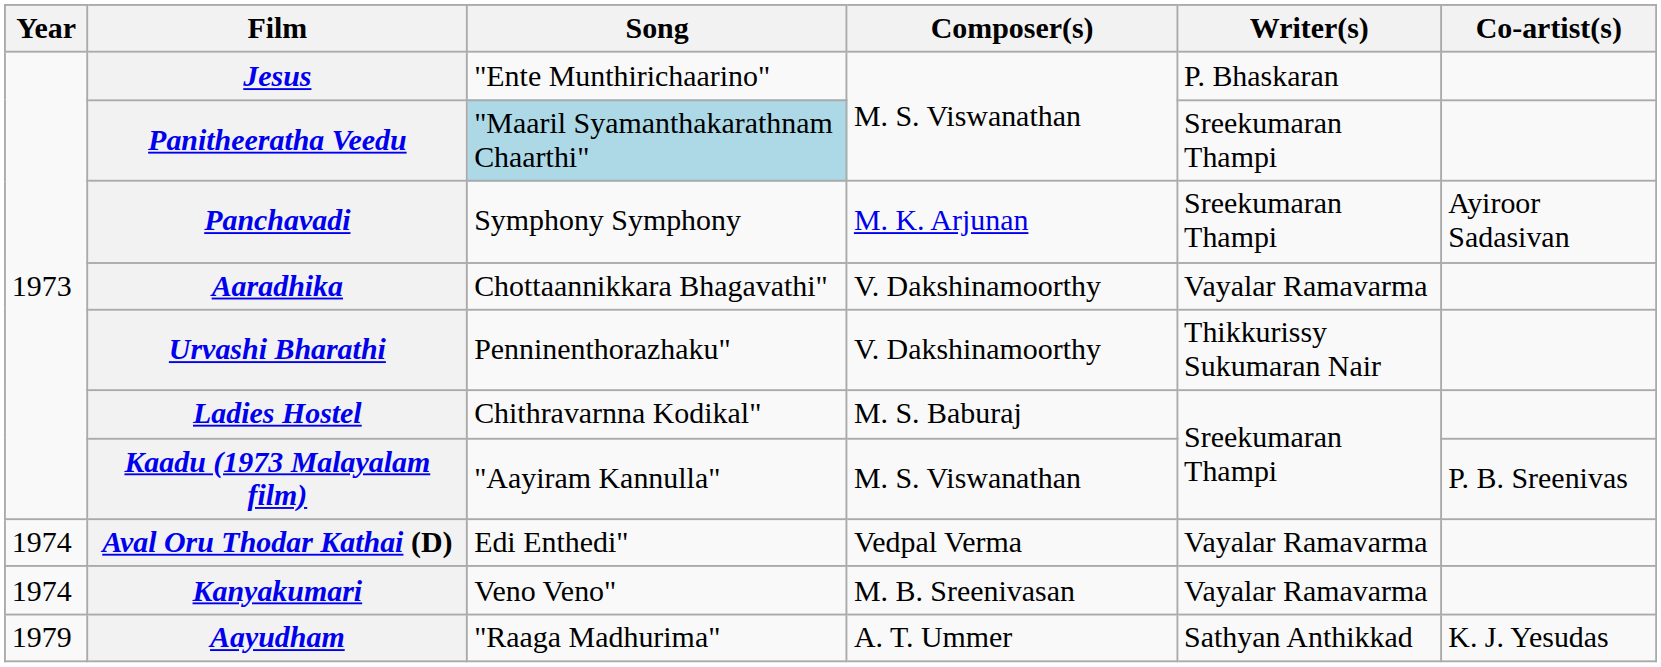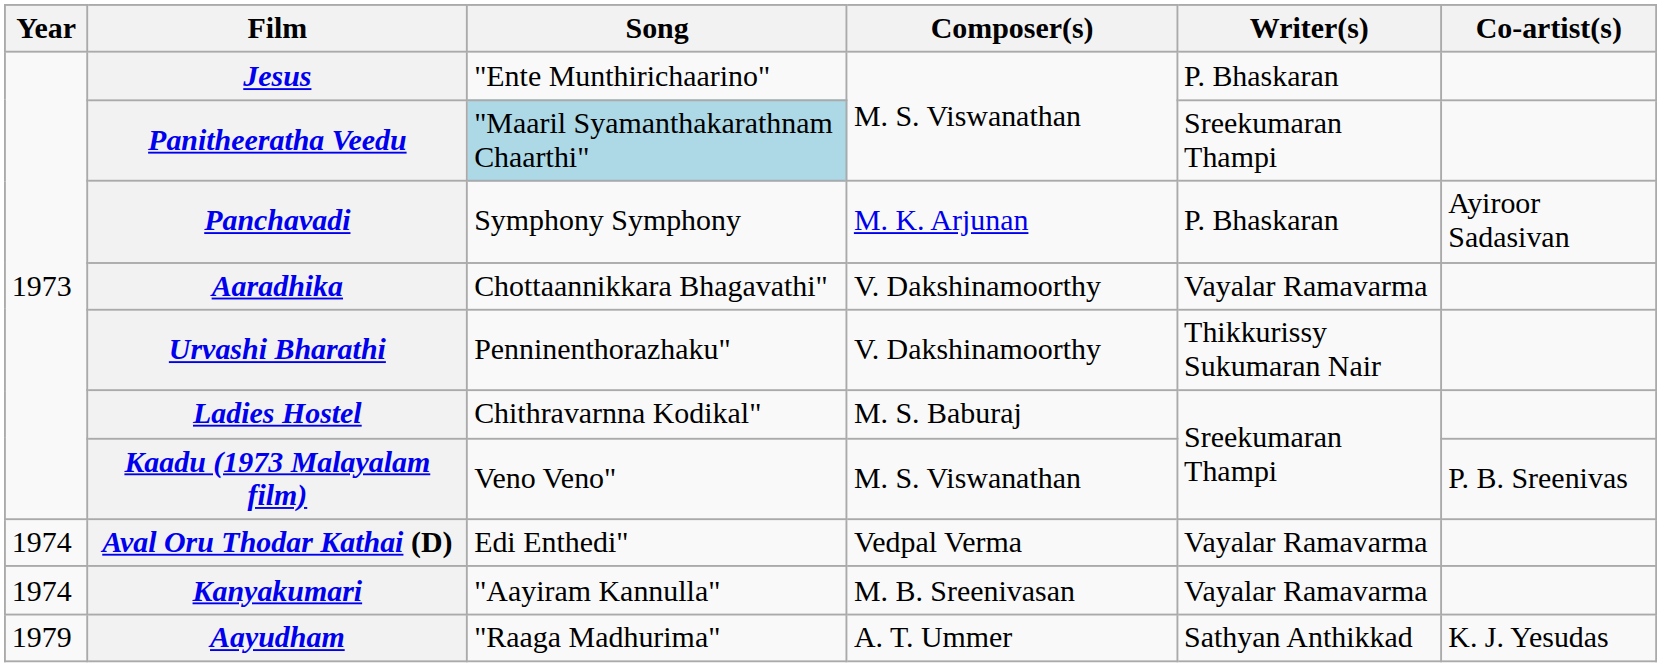(1263, 221) Sreekumaran Thampi -> (1261, 221) P. Bhaskaran
(597, 478) "Aayiram Kannulla" -> (545, 478) Veno Veno"
(545, 589) Veno Veno" -> (597, 589) "Aayiram Kannulla"
